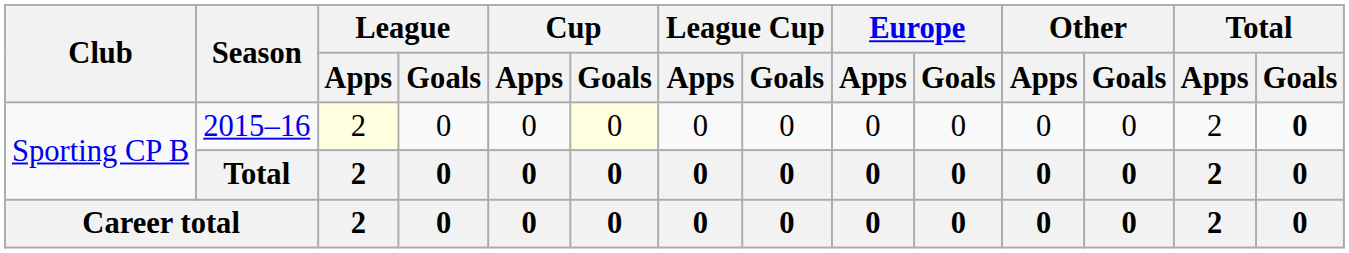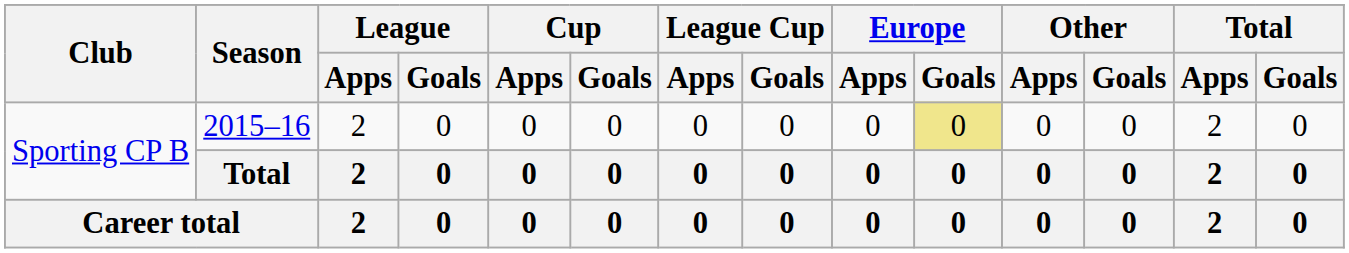(358, 125) lightyellow background -> (358, 125) no background
(615, 125) lightyellow background -> (615, 125) no background
(958, 125) no background -> (958, 125) khaki background
(1300, 125) bold -> (1300, 125) normal
